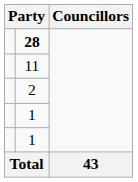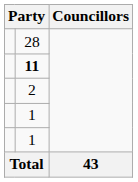(32, 41) bold -> (32, 41) normal
(32, 66) normal -> (32, 66) bold
